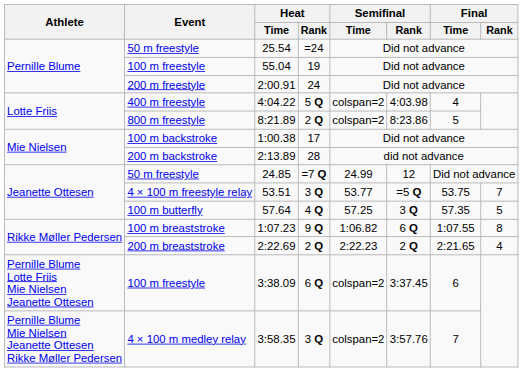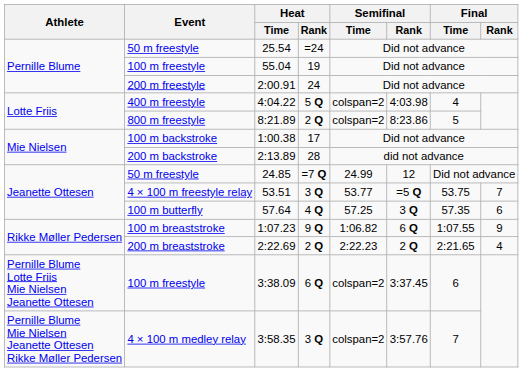(499, 210) 5 -> (499, 210) 6
(499, 228) 8 -> (499, 228) 9
